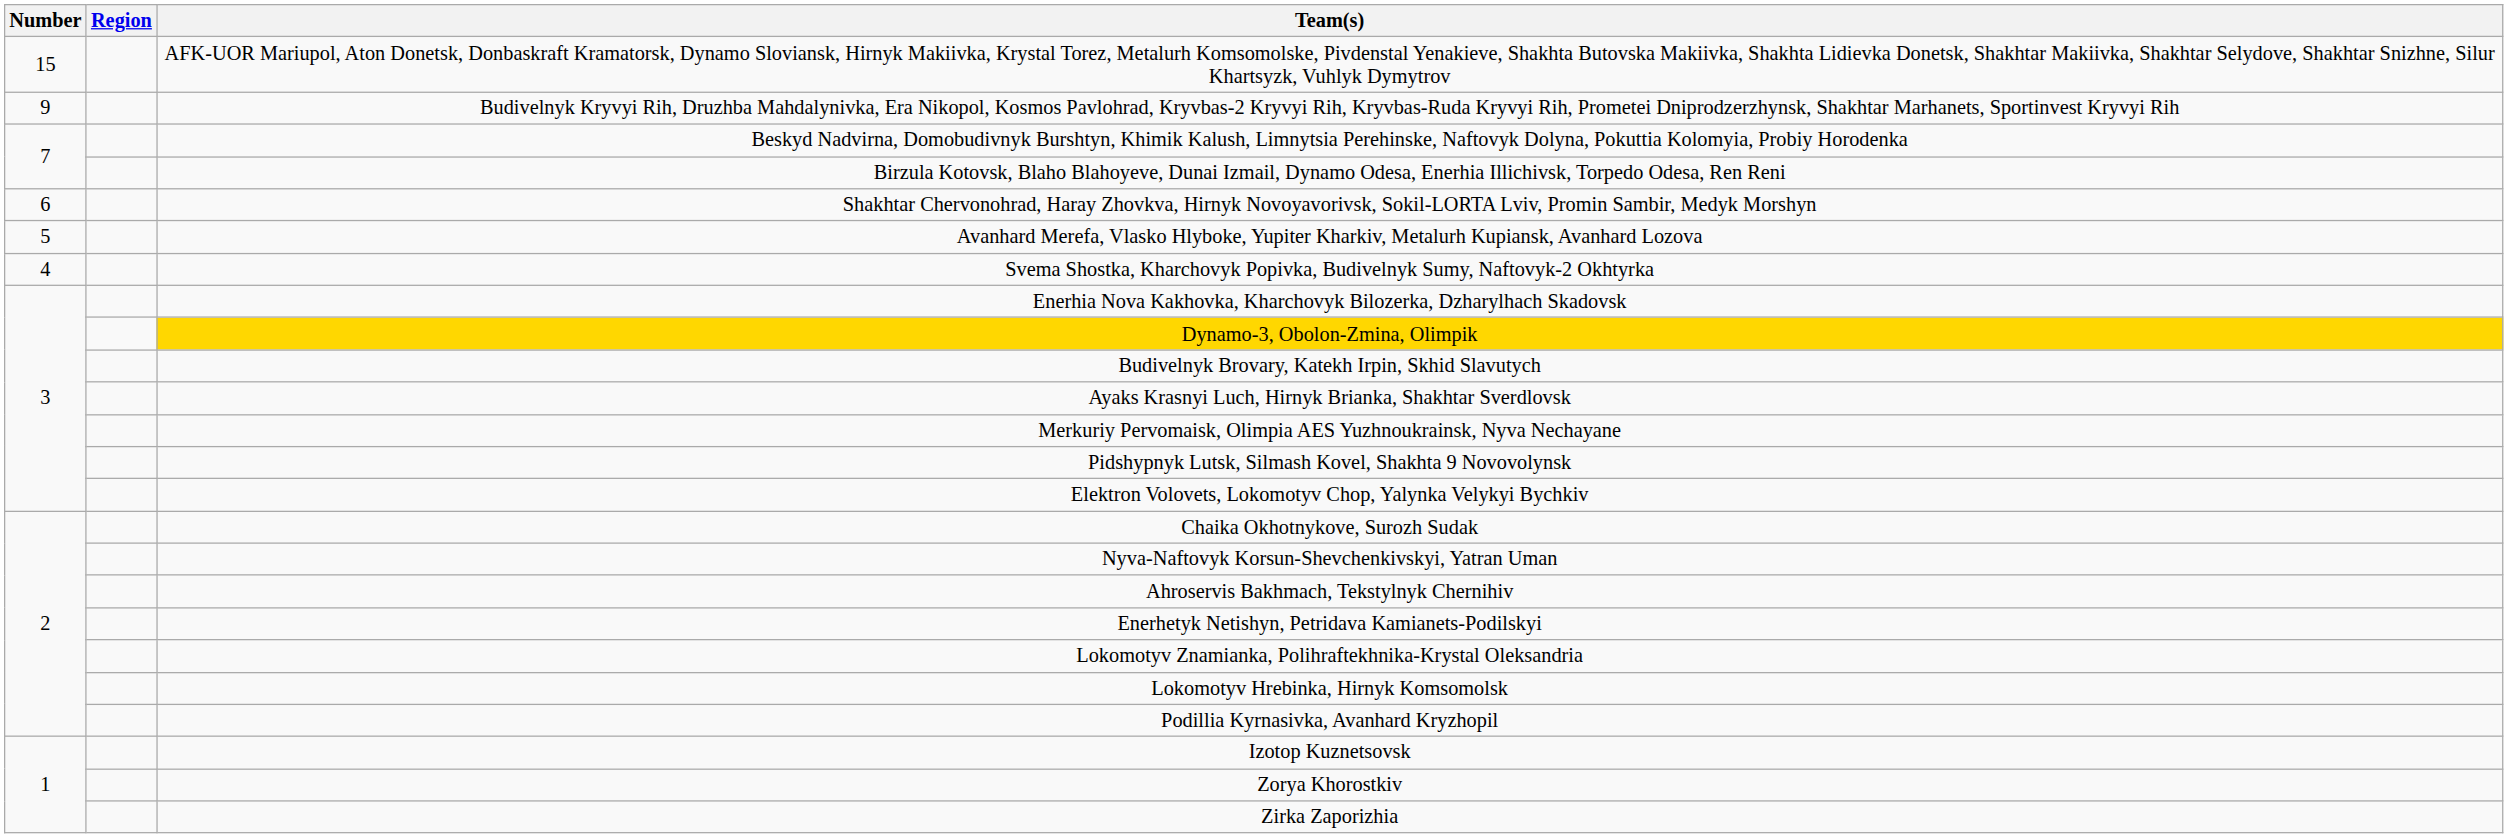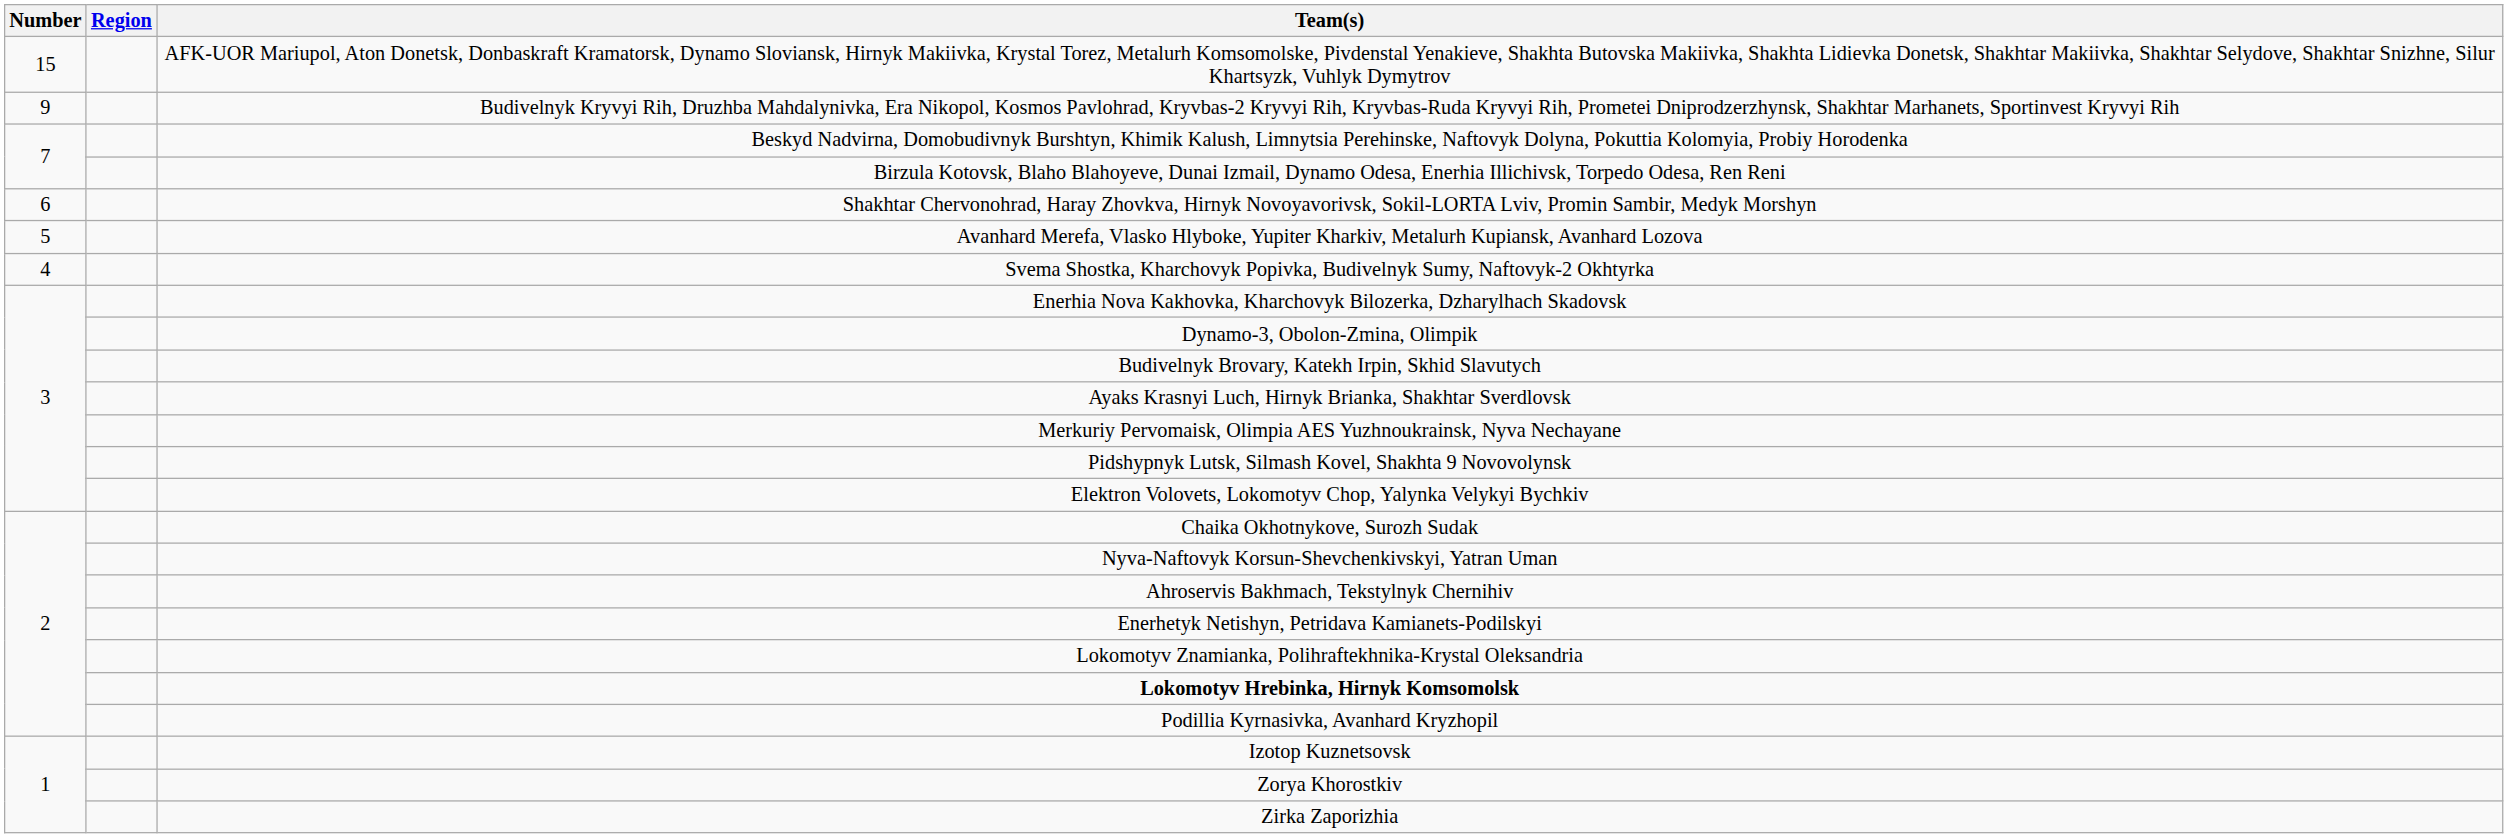(1330, 333) gold background -> (1330, 333) no background
(1330, 687) normal -> (1330, 687) bold
